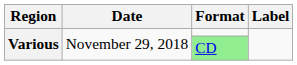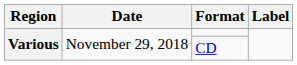(206, 48) lightgreen background -> (206, 48) no background
